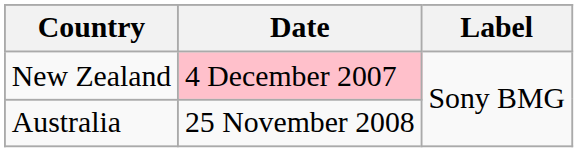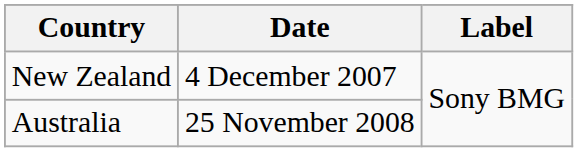(291, 75) pink background -> (291, 75) no background
